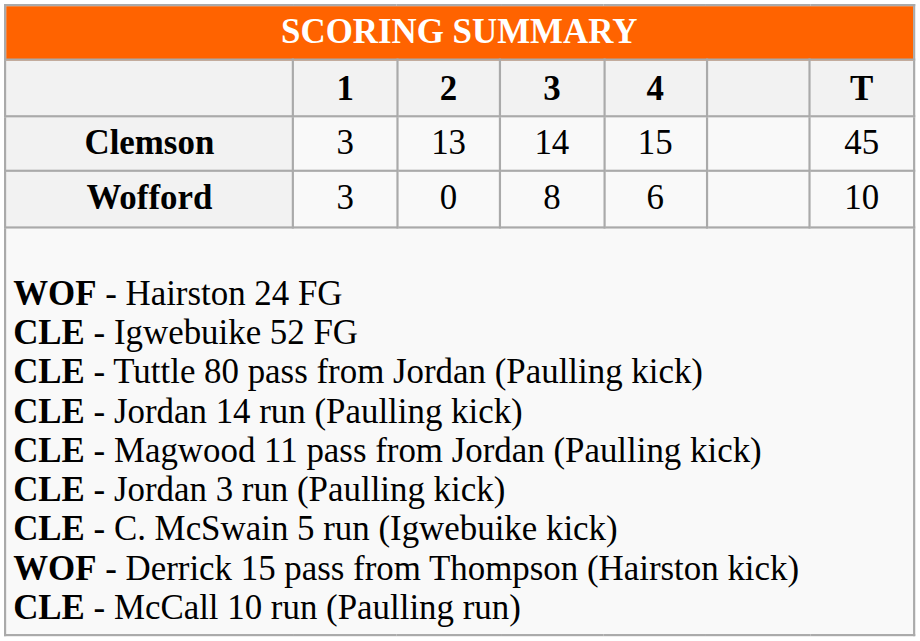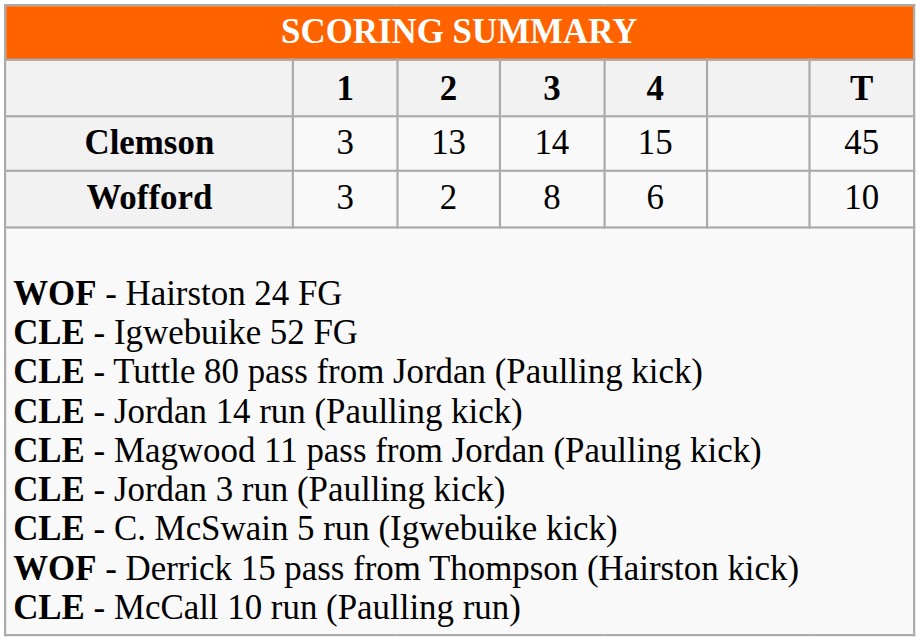(449, 198) 0 -> (449, 198) 2
